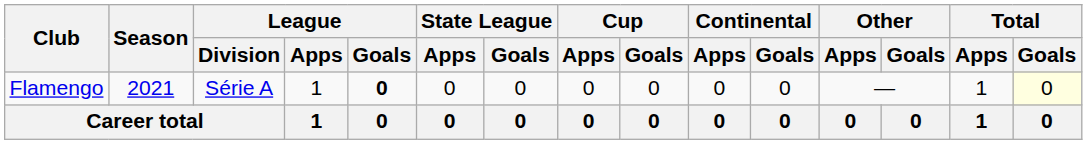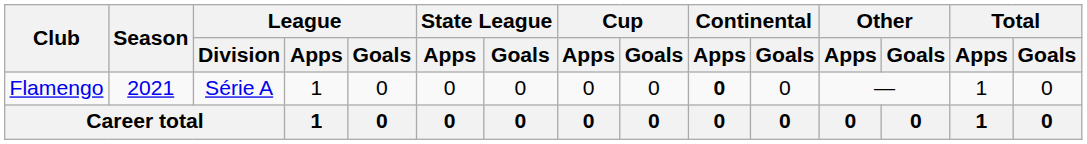(382, 88) bold -> (382, 88) normal
(719, 88) normal -> (719, 88) bold
(1047, 88) lightyellow background -> (1047, 88) no background
